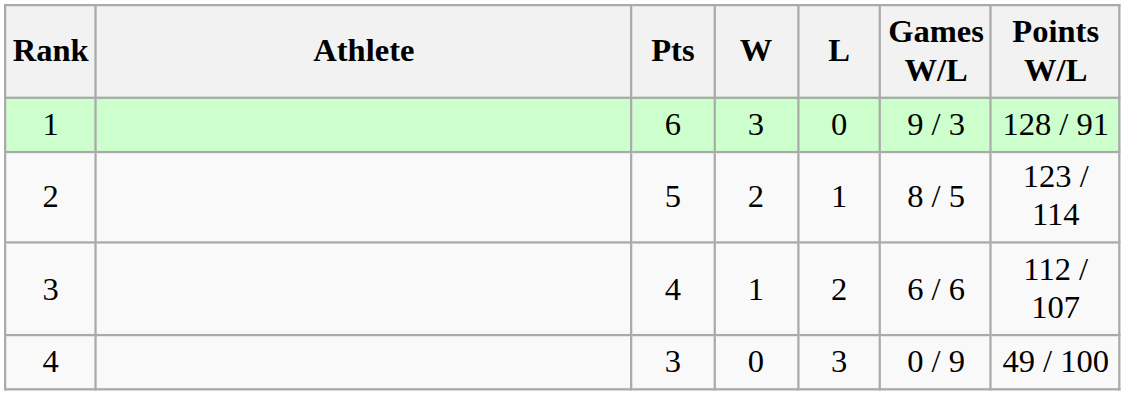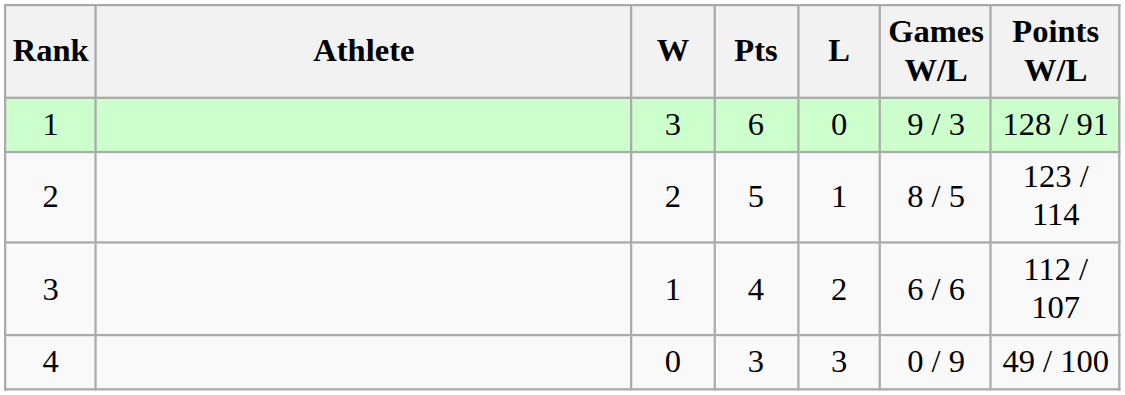columns swapped: (673, 50) <-> (756, 50)
